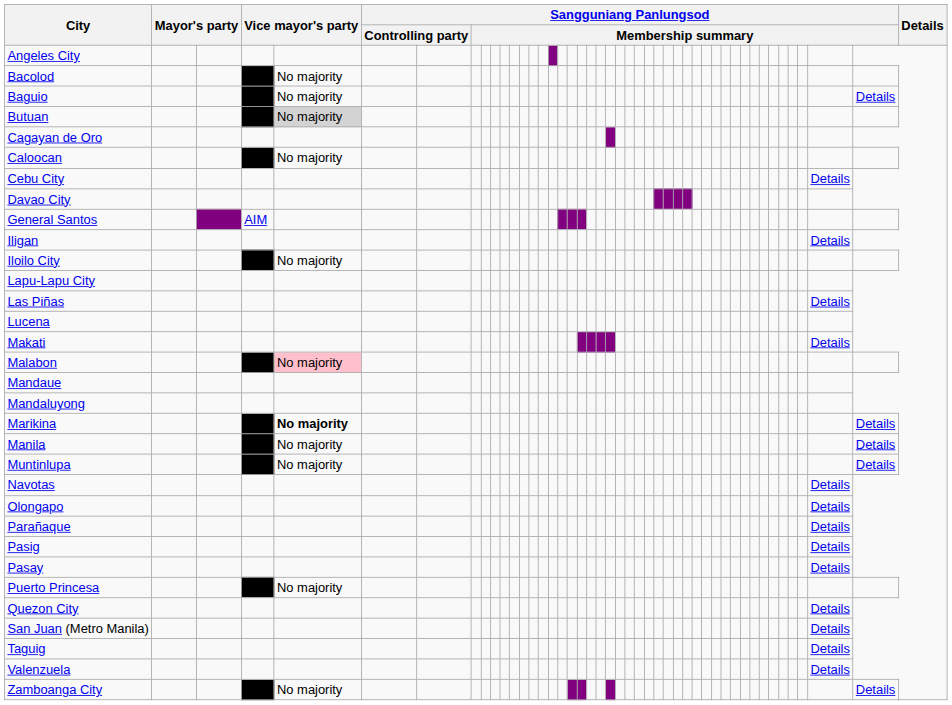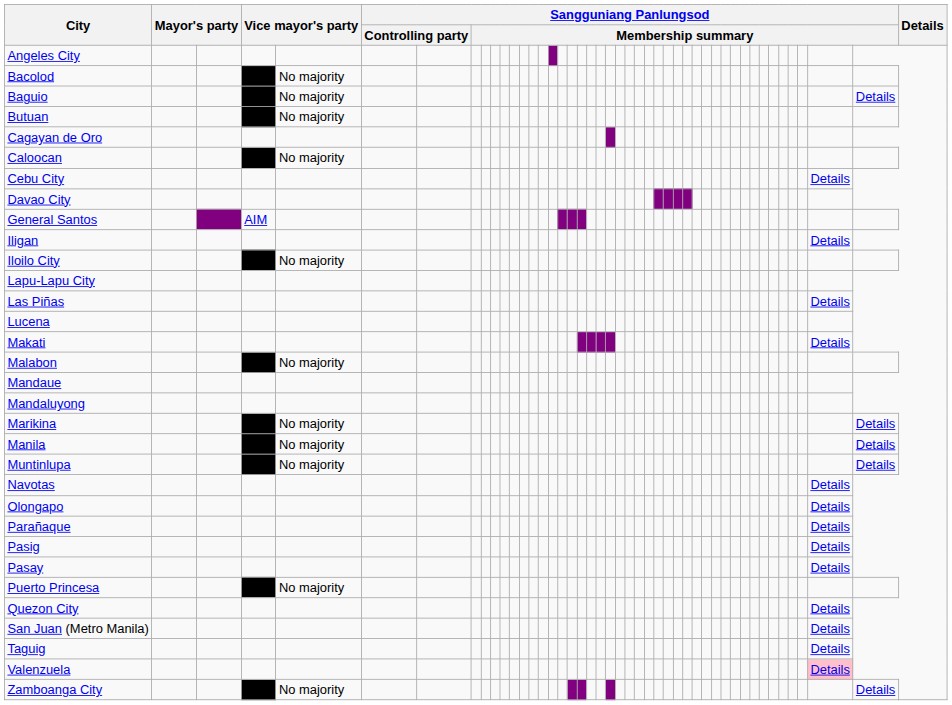(310, 117) lightgrey background -> (312, 117) no background
(310, 363) pink background -> (312, 363) no background
(313, 424) bold -> (312, 424) normal
(830, 669) no background -> (830, 669) pink background
